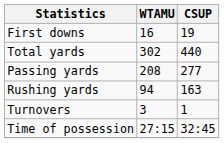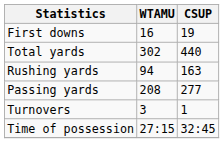rows swapped: (53, 90) <-> (53, 71)
